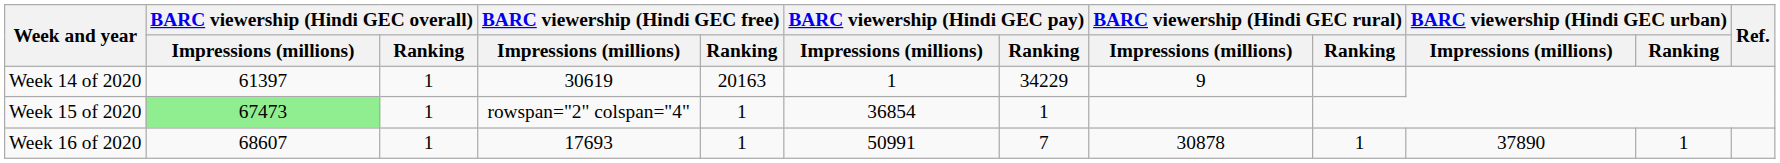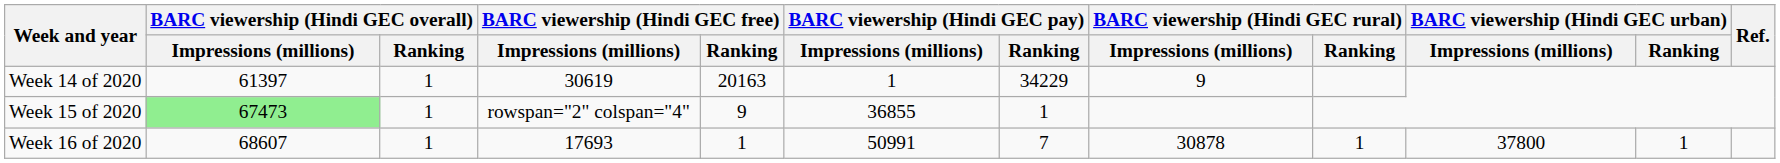(742, 111) 1 -> (742, 111) 9
(891, 111) 36854 -> (891, 111) 36855
(1521, 142) 37890 -> (1521, 142) 37800
